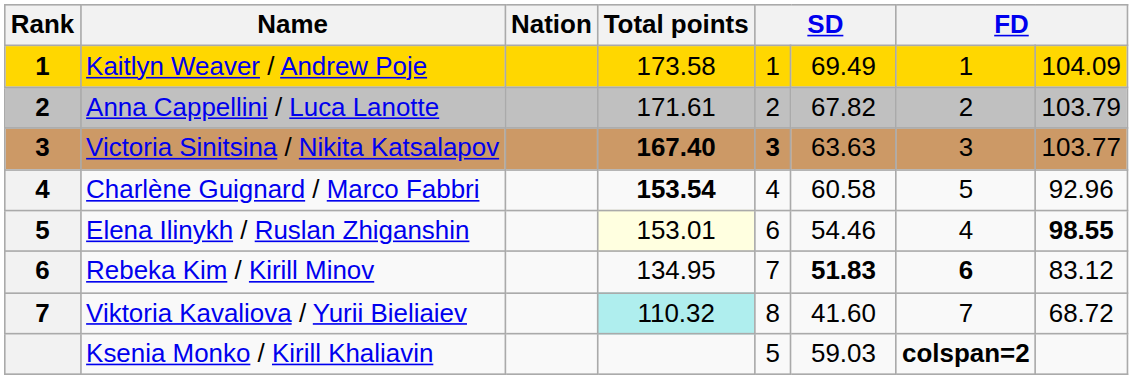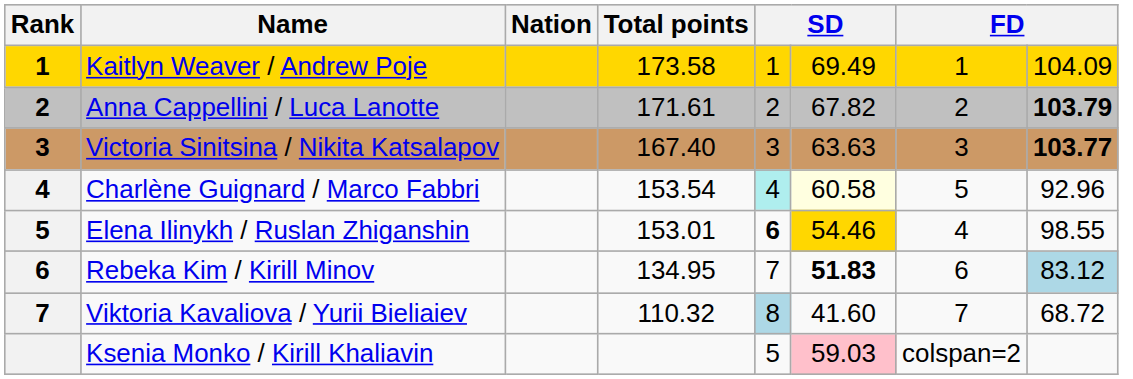(1081, 107) normal -> (1073, 107) bold
(676, 148) bold -> (676, 148) normal
(773, 148) bold -> (773, 148) normal
(1081, 148) normal -> (1073, 148) bold
(676, 189) bold -> (676, 189) normal
(773, 189) no background -> (773, 189) paleturquoise background
(843, 189) no background -> (843, 189) lightyellow background
(676, 230) lightyellow background -> (676, 230) no background
(773, 230) normal -> (773, 230) bold
(843, 230) no background -> (843, 230) gold background
(1081, 230) bold -> (1073, 230) normal
(966, 271) bold -> (962, 271) normal
(1081, 271) no background -> (1073, 271) lightblue background
(676, 312) paleturquoise background -> (676, 312) no background
(773, 312) no background -> (773, 312) lightblue background
(843, 353) no background -> (843, 353) pink background
(966, 353) bold -> (962, 353) normal
